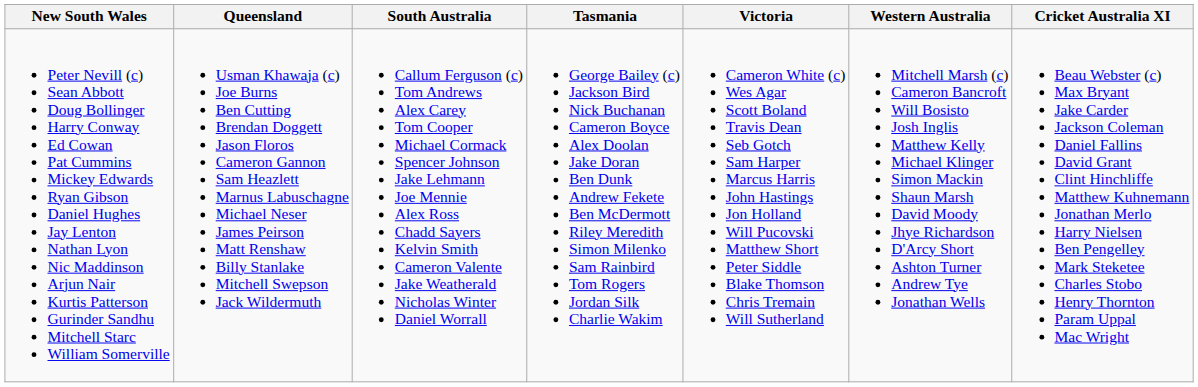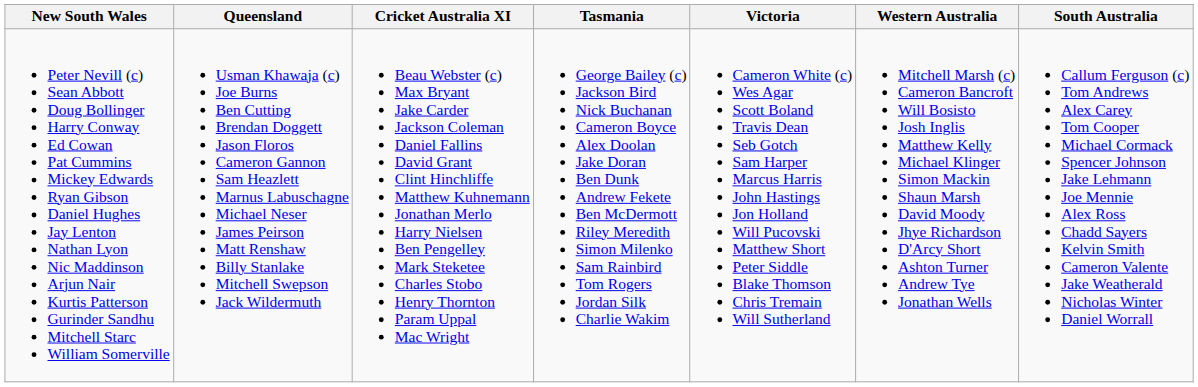columns swapped: (439, 16) <-> (1103, 16)
